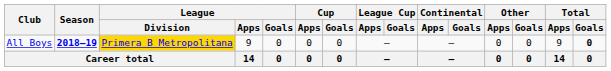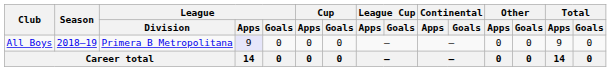(77, 43) bold -> (77, 43) normal
(167, 43) gold background -> (167, 43) no background
(249, 43) no background -> (249, 43) lavender background
(589, 43) bold -> (589, 43) normal
